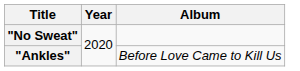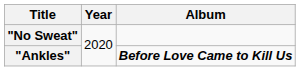(200, 55) normal -> (206, 55) bold
